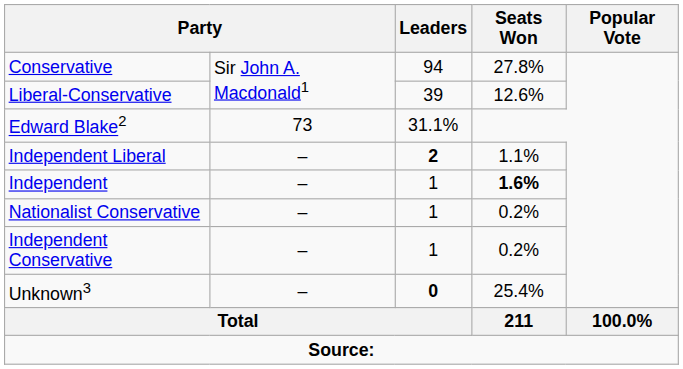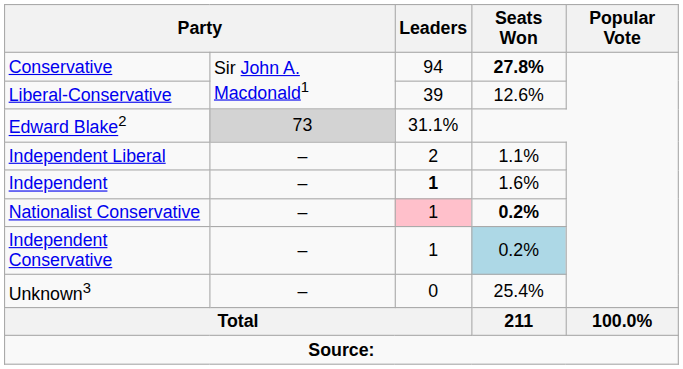(519, 66) normal -> (519, 66) bold
(302, 125) no background -> (302, 125) lightgrey background
(433, 156) bold -> (433, 156) normal
(433, 184) normal -> (433, 184) bold
(519, 184) bold -> (519, 184) normal
(433, 212) no background -> (433, 212) pink background
(519, 212) normal -> (519, 212) bold
(519, 250) no background -> (519, 250) lightblue background
(433, 291) bold -> (433, 291) normal
